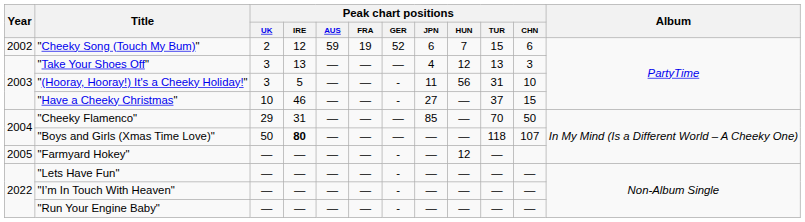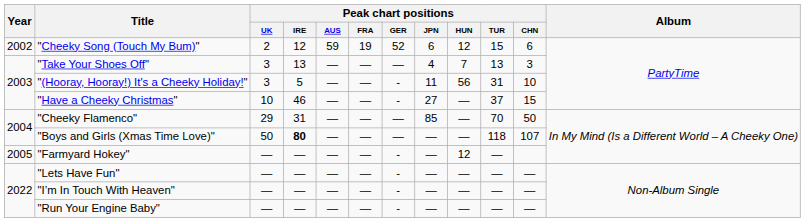(464, 46) 7 -> (464, 46) 12
(464, 64) 12 -> (464, 64) 7
